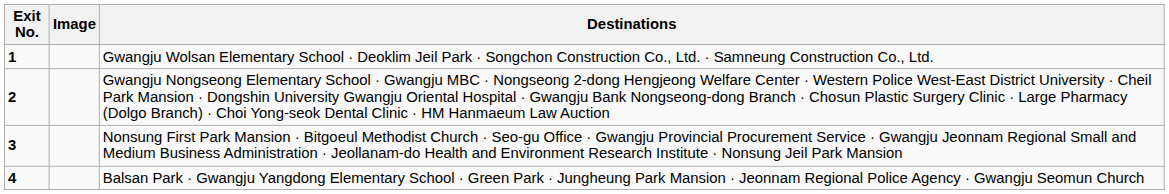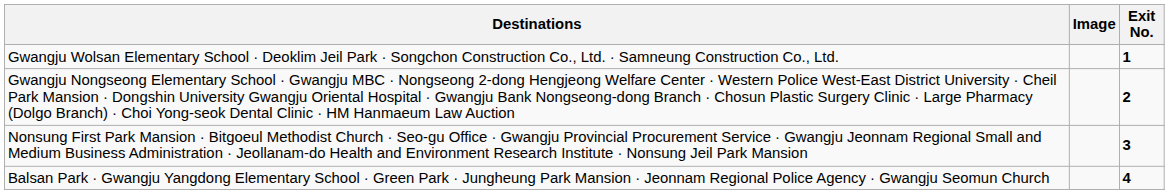columns swapped: (27, 24) <-> (632, 24)
